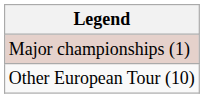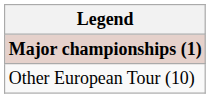(99, 49) normal -> (105, 49) bold
